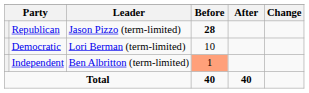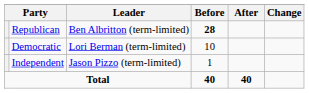(125, 29) Jason Pizzo (term-limited) -> (129, 29) Ben Albritton (term-limited)
(129, 63) Ben Albritton (term-limited) -> (125, 63) Jason Pizzo (term-limited)
(210, 63) lightsalmon background -> (210, 63) no background
